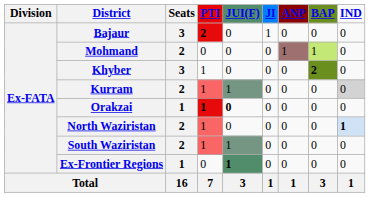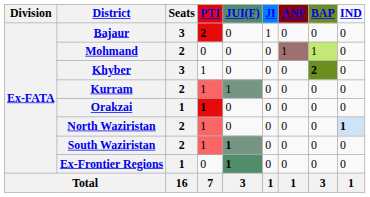(343, 88) lightgrey background -> (343, 88) no background
(228, 107) bold -> (228, 107) normal
(228, 145) normal -> (228, 145) bold
